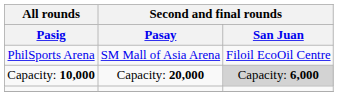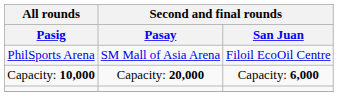(278, 75) lightgrey background -> (278, 75) no background
